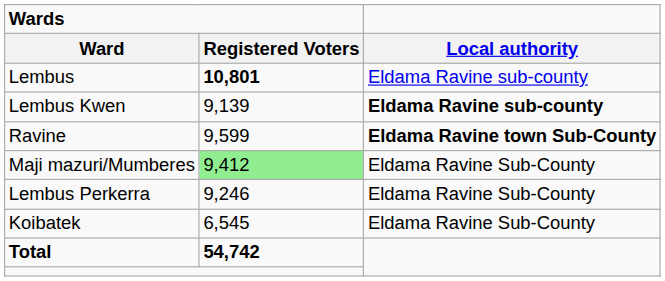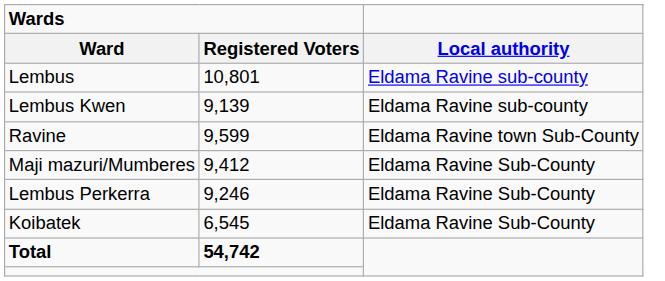(232, 77) bold -> (232, 77) normal
(486, 106) bold -> (478, 106) normal
(512, 135) bold -> (503, 135) normal
(226, 164) lightgreen background -> (226, 164) no background
